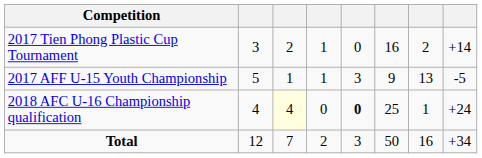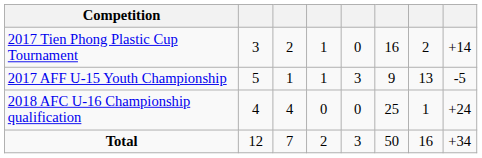(290, 109) lightyellow background -> (290, 109) no background
(358, 109) bold -> (358, 109) normal
